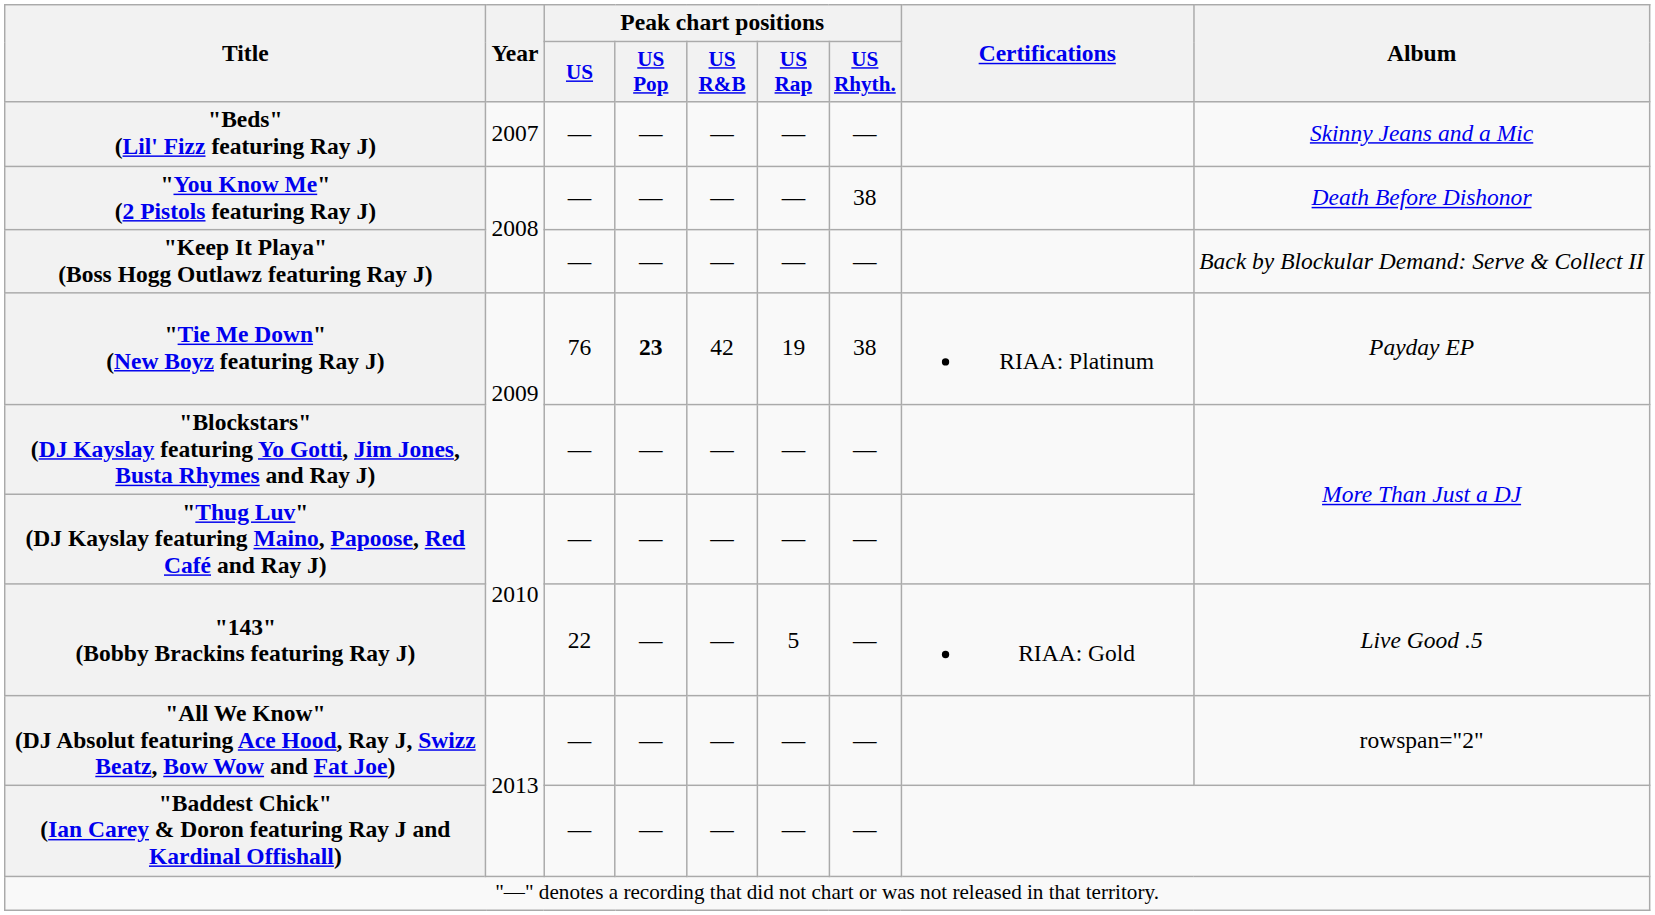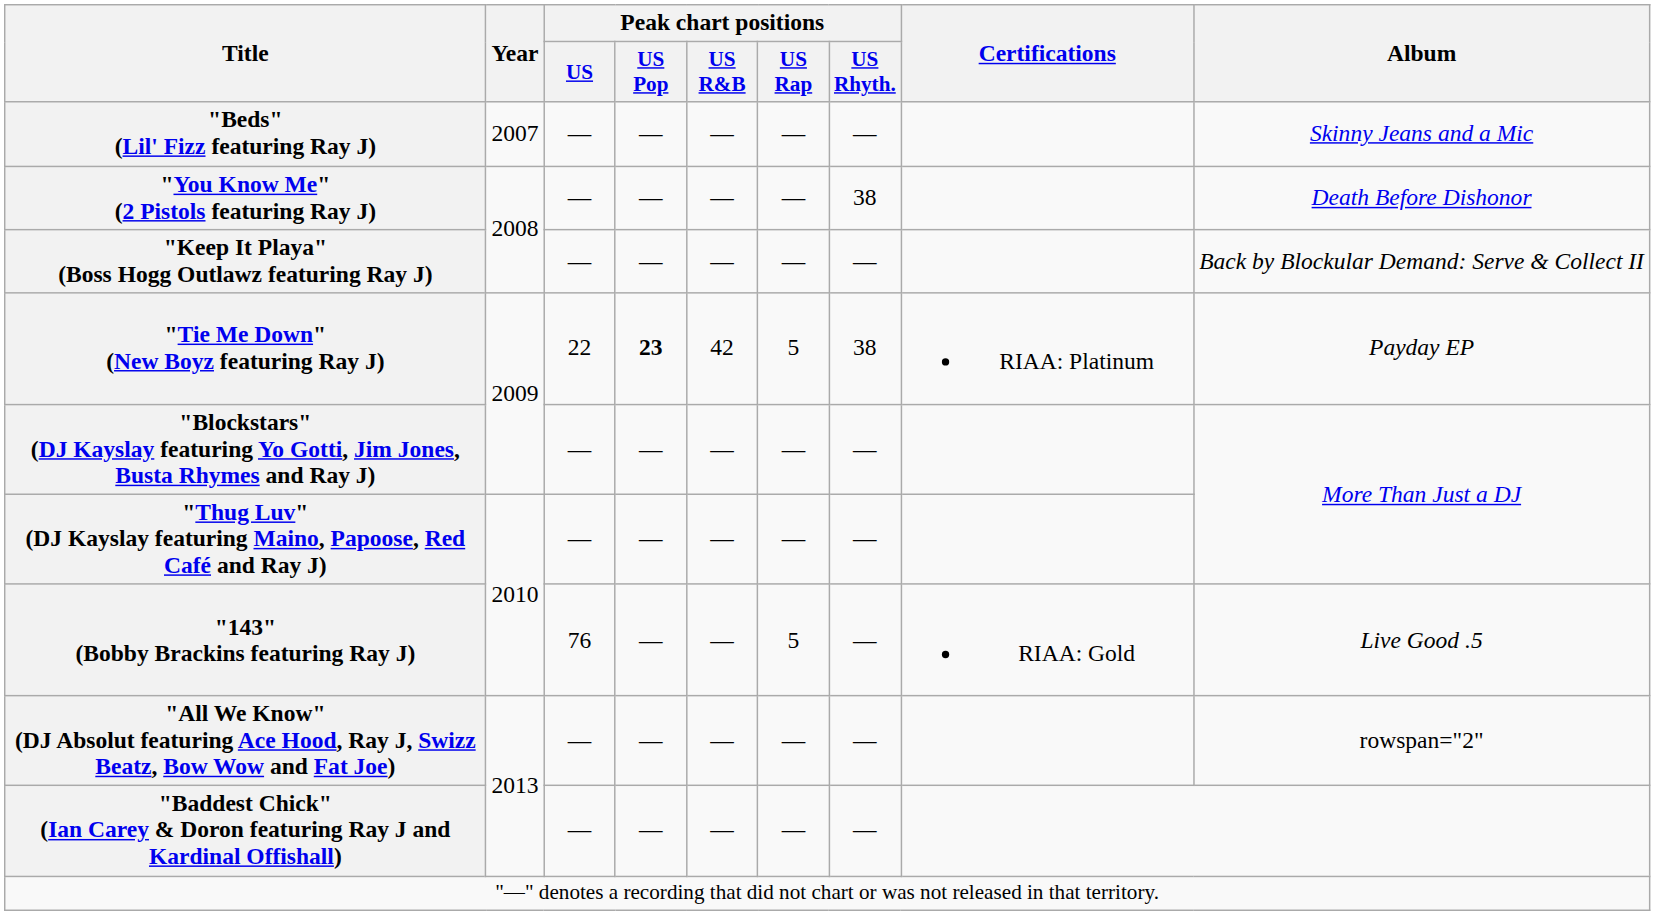(580, 348) 76 -> (580, 348) 22
(793, 348) 19 -> (793, 348) 5
(580, 639) 22 -> (580, 639) 76
